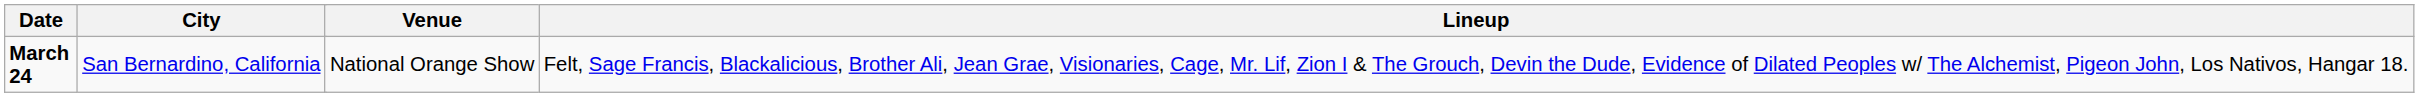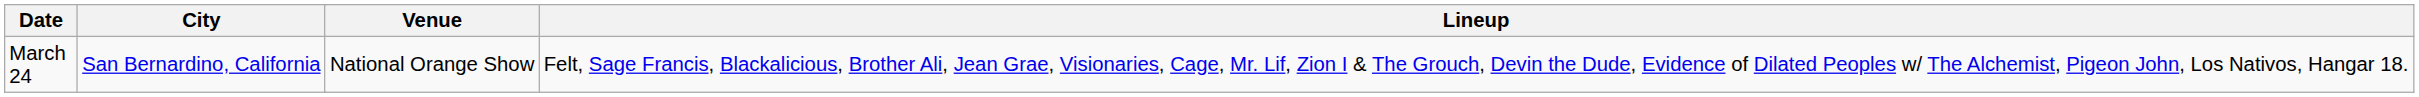(39, 64) bold -> (38, 64) normal
